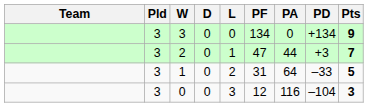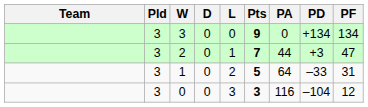columns swapped: (260, 14) <-> (351, 14)
